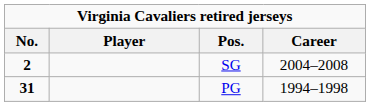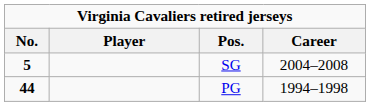(27, 64) 2 -> (27, 64) 5
(27, 88) 31 -> (27, 88) 44
